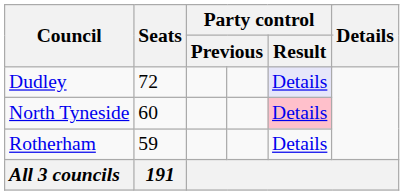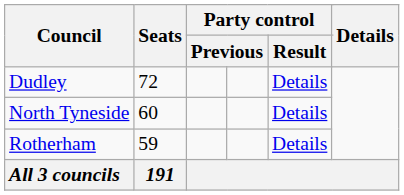(300, 81) lavender background -> (300, 81) no background
(300, 112) pink background -> (300, 112) no background
